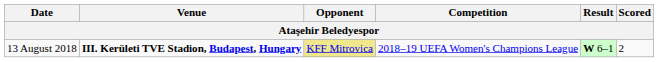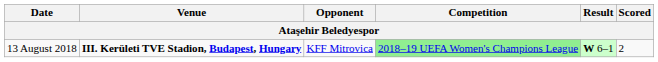(340, 48) khaki background -> (340, 48) no background
(478, 48) no background -> (478, 48) lightgreen background
